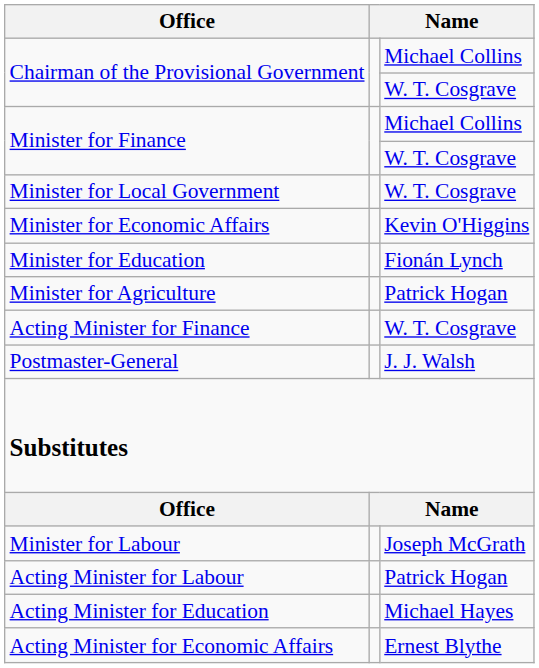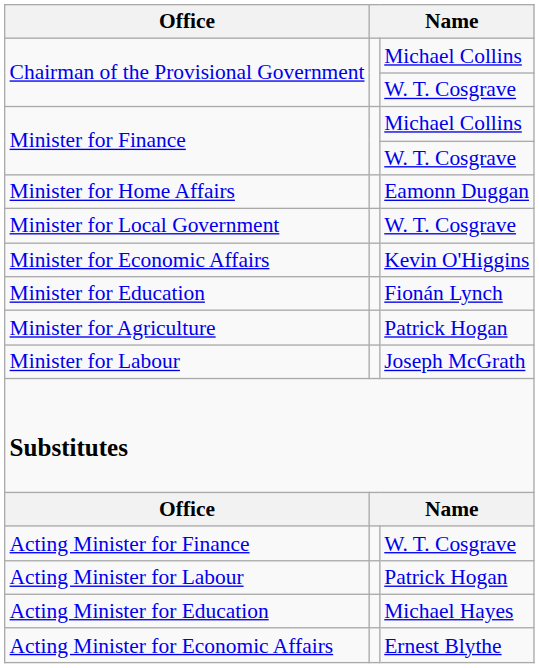+ row: (122, 191)
rows swapped: (95, 543) <-> (130, 327)
- row: (94, 361)
